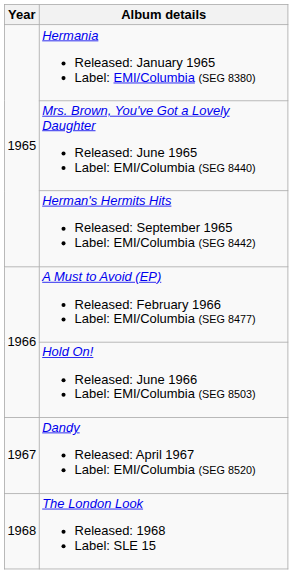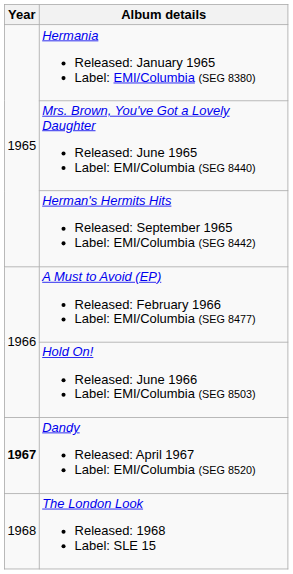(22, 455) normal -> (22, 455) bold
